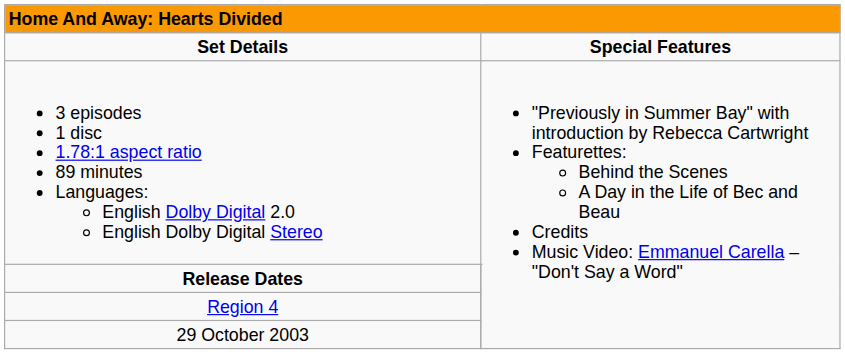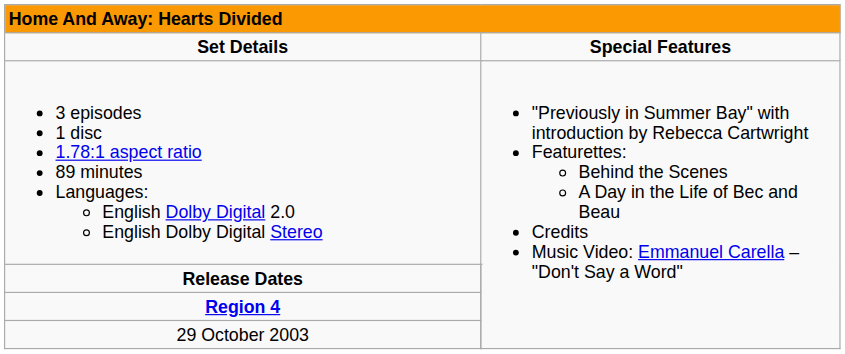(243, 306) normal -> (243, 306) bold
